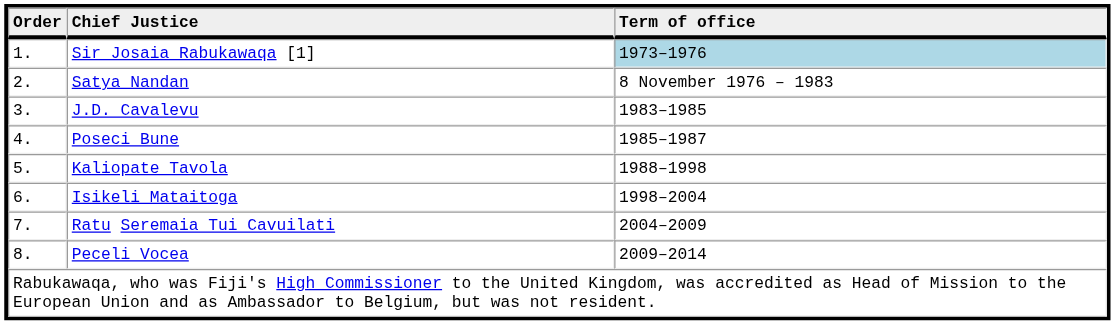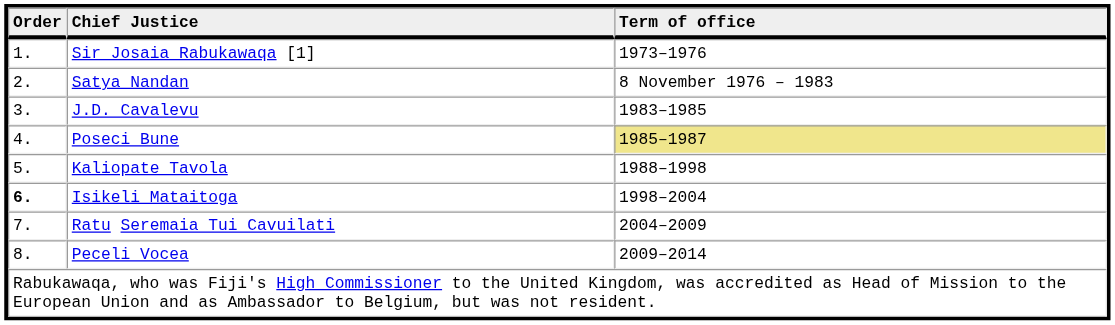(663, 53) lightblue background -> (663, 53) no background
(663, 140) no background -> (663, 140) khaki background
(23, 197) normal -> (23, 197) bold
